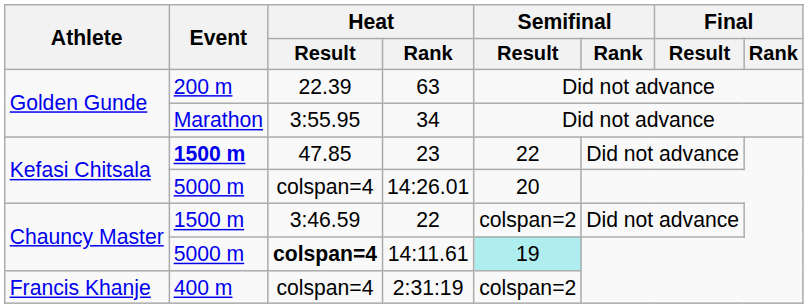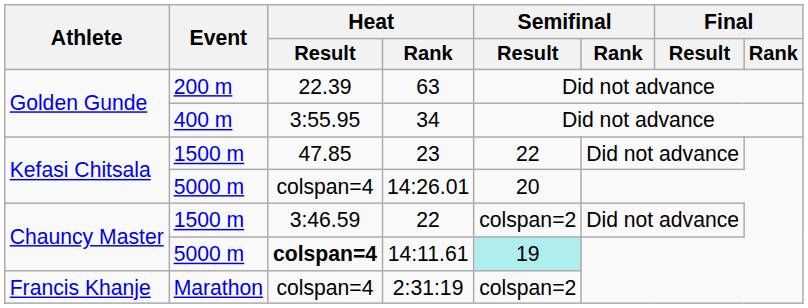(218, 120) Marathon -> (203, 120) 400 m
(210, 154) bold -> (209, 154) normal
(203, 288) 400 m -> (218, 288) Marathon
